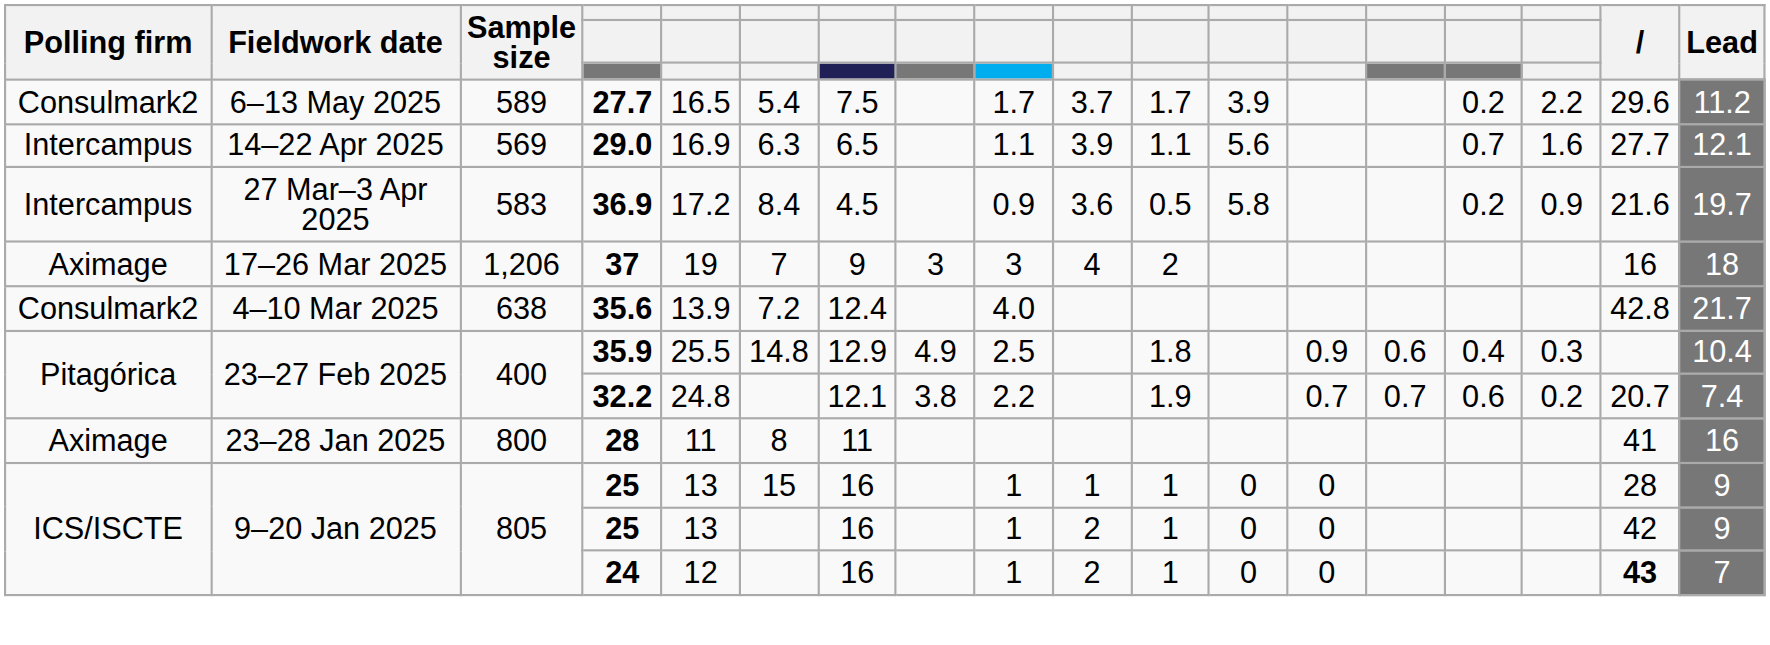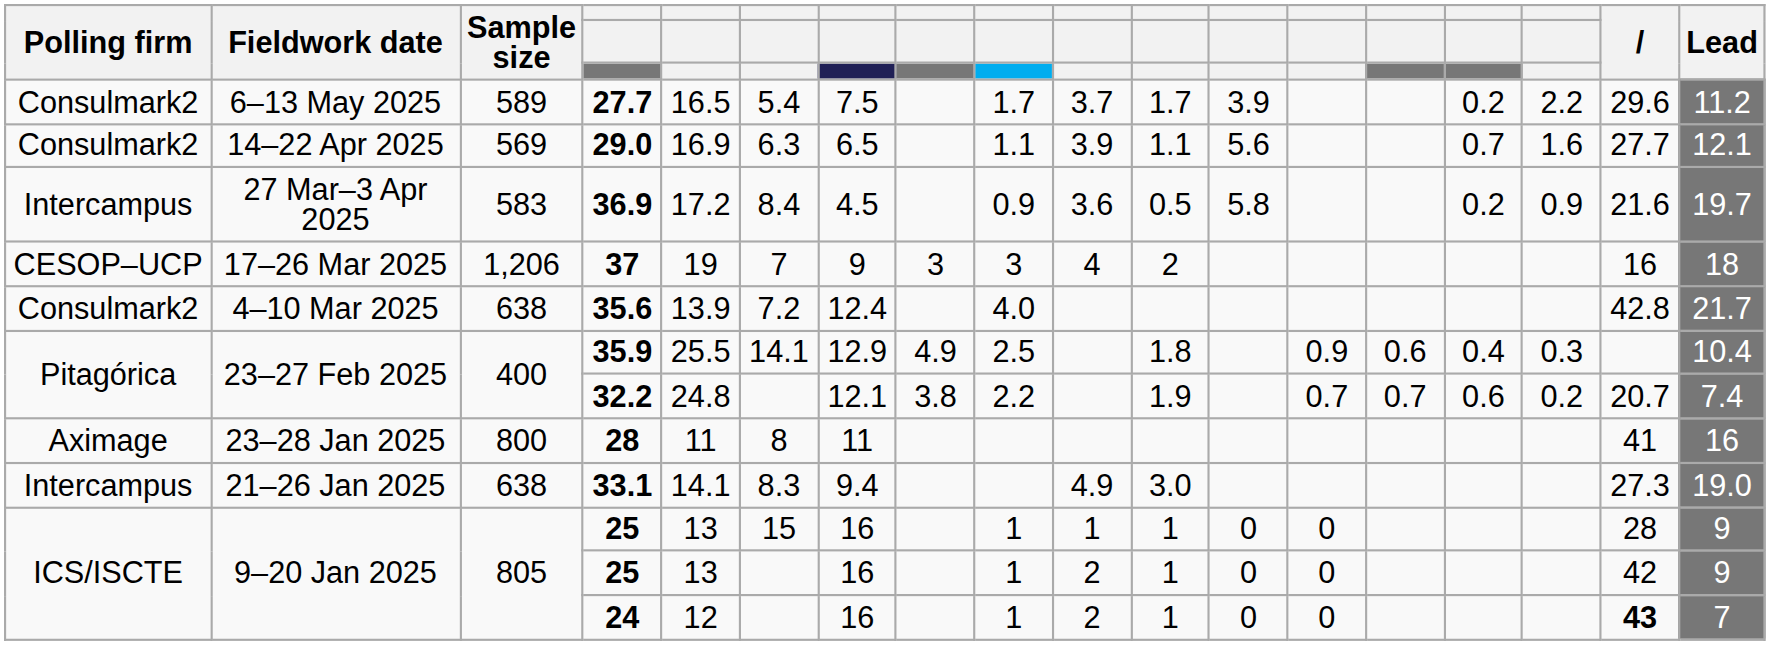(108, 146) Intercampus -> (108, 146) Consulmark2
(108, 264) Aximage -> (108, 264) CESOP–UCP
(779, 352) 14.8 -> (779, 352) 14.1
+ row: (335, 485)
